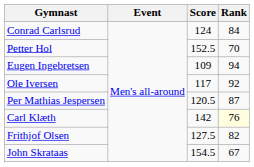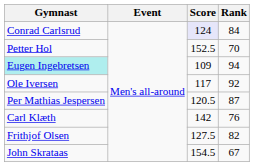(203, 30) no background -> (203, 30) lavender background
(48, 65) no background -> (48, 65) paleturquoise background
(234, 118) lightyellow background -> (234, 118) no background
